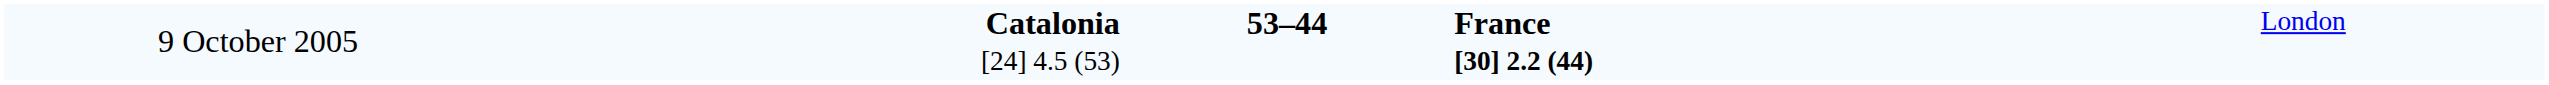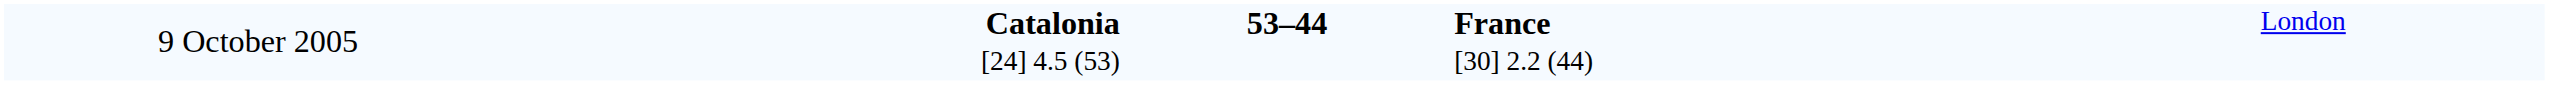(1524, 61) bold -> (1524, 61) normal
